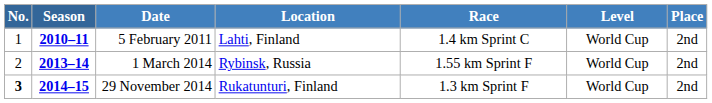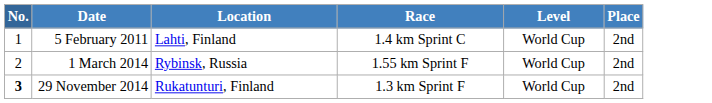- column: (64, 16)
